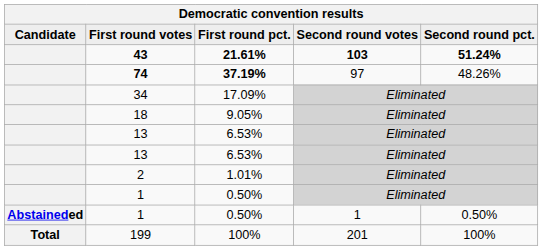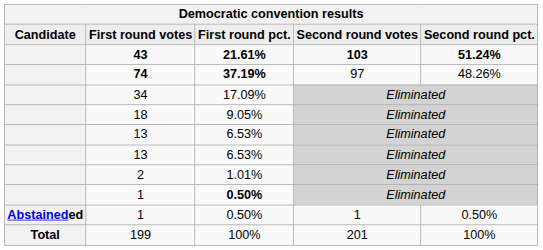(244, 194) normal -> (244, 194) bold
